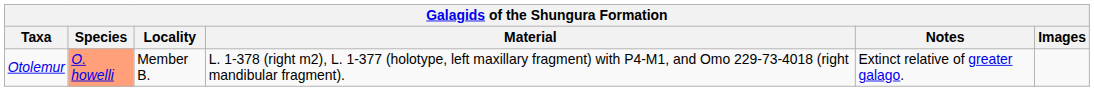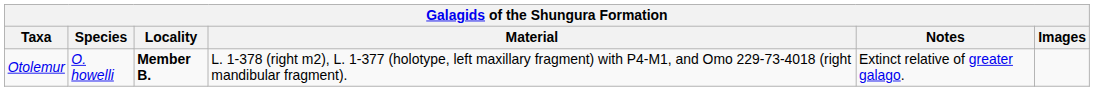(93, 67) lightsalmon background -> (93, 67) no background
(163, 67) normal -> (164, 67) bold
